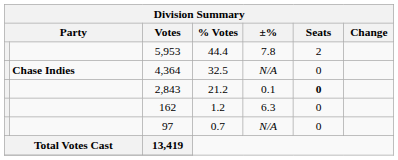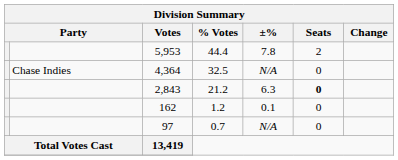(43, 70) bold -> (42, 70) normal
(268, 89) 0.1 -> (268, 89) 6.3
(268, 108) 6.3 -> (268, 108) 0.1
